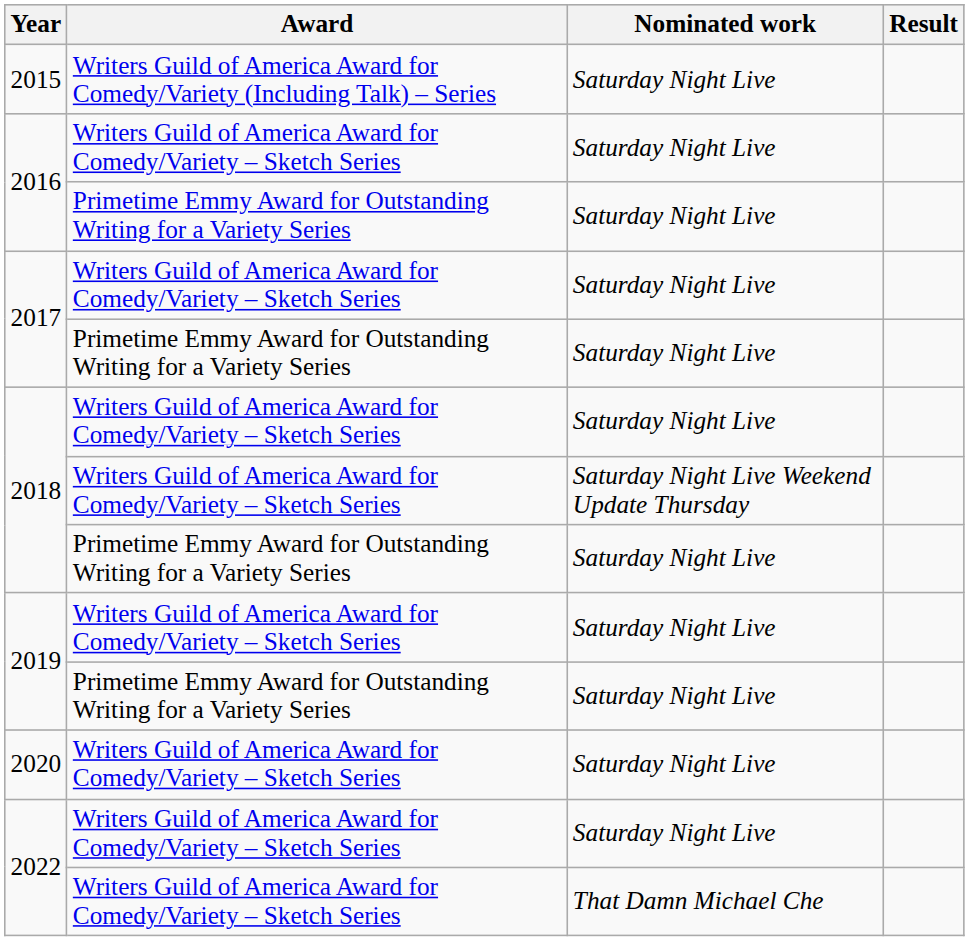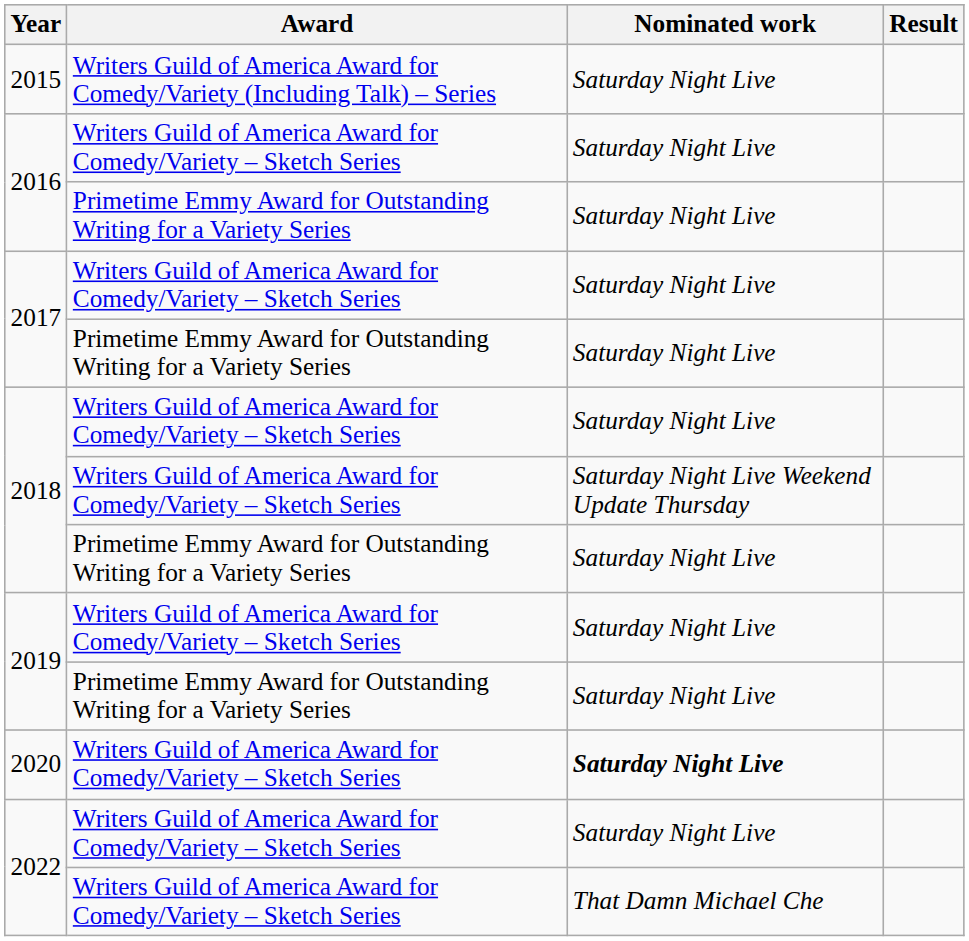(674, 764) normal -> (678, 764) bold
